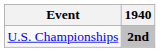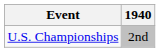(138, 36) bold -> (138, 36) normal
